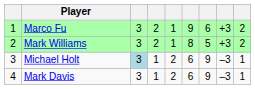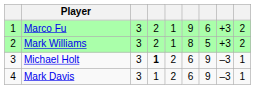(139, 60) lightblue background -> (139, 60) no background
(156, 60) normal -> (156, 60) bold
